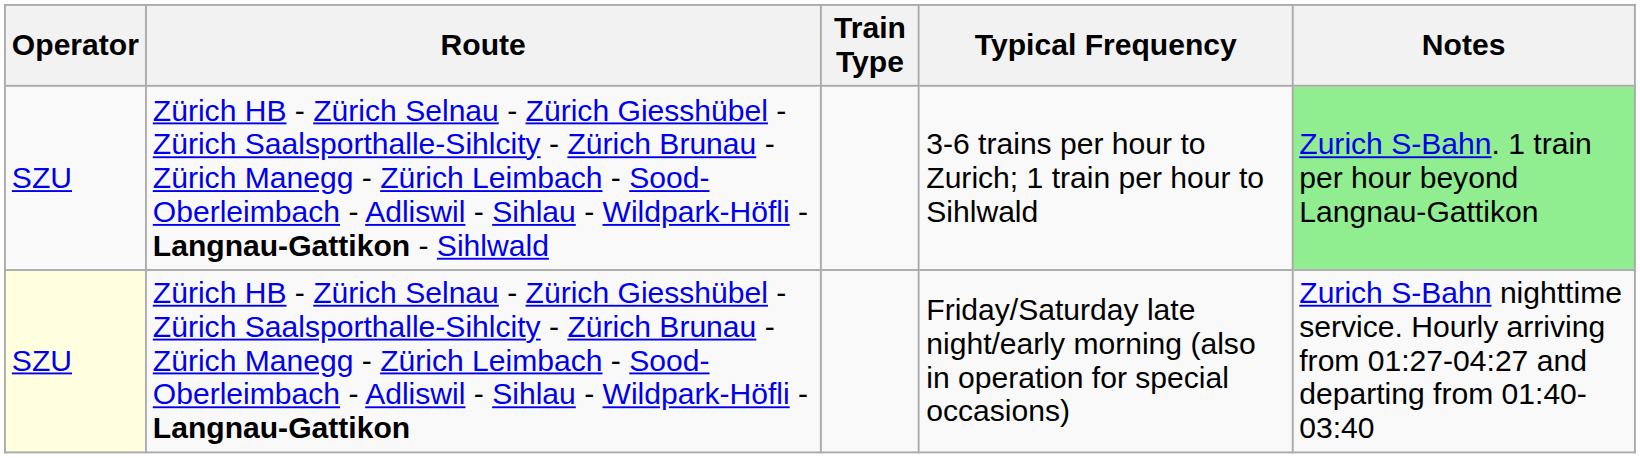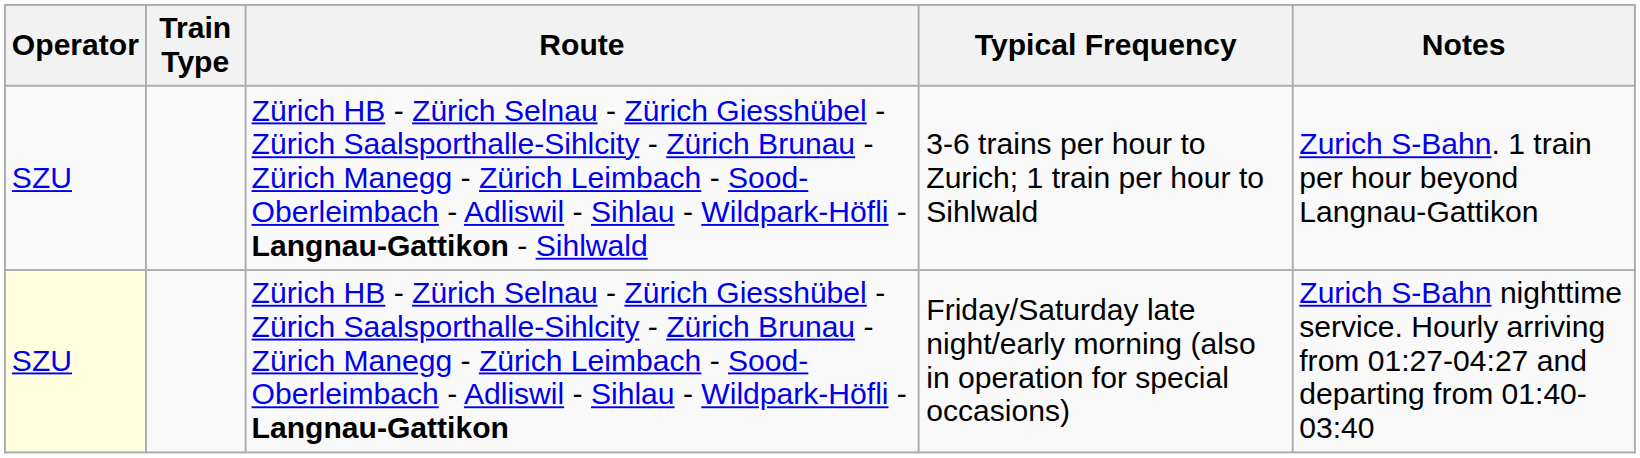columns swapped: (870, 45) <-> (483, 45)
(1446, 177) lightgreen background -> (1446, 177) no background
